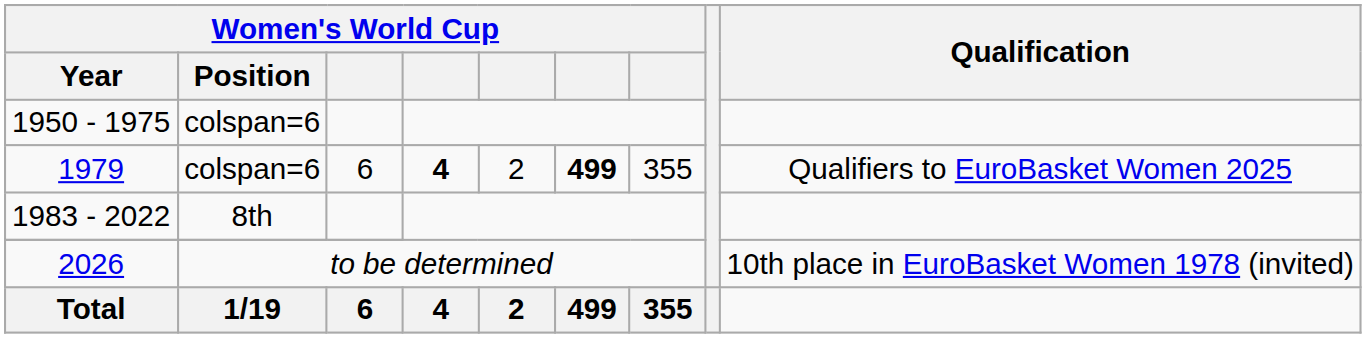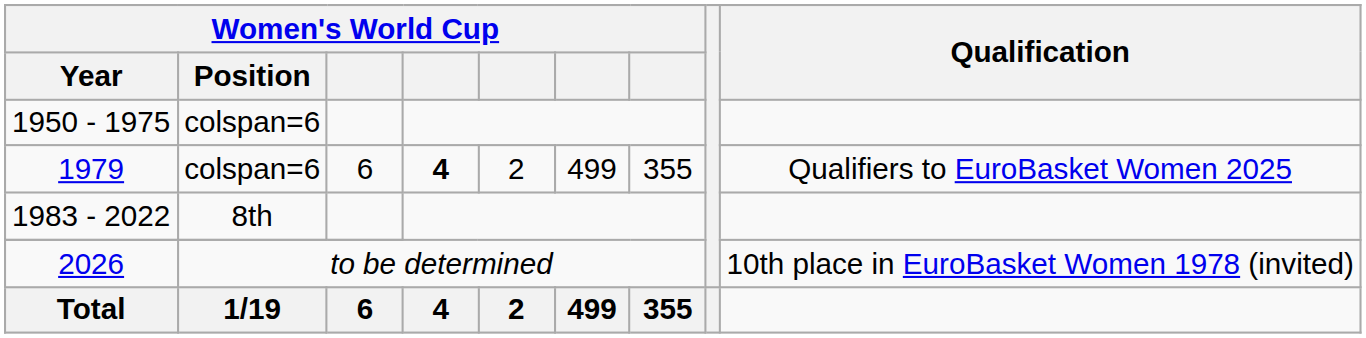(592, 169) bold -> (592, 169) normal
